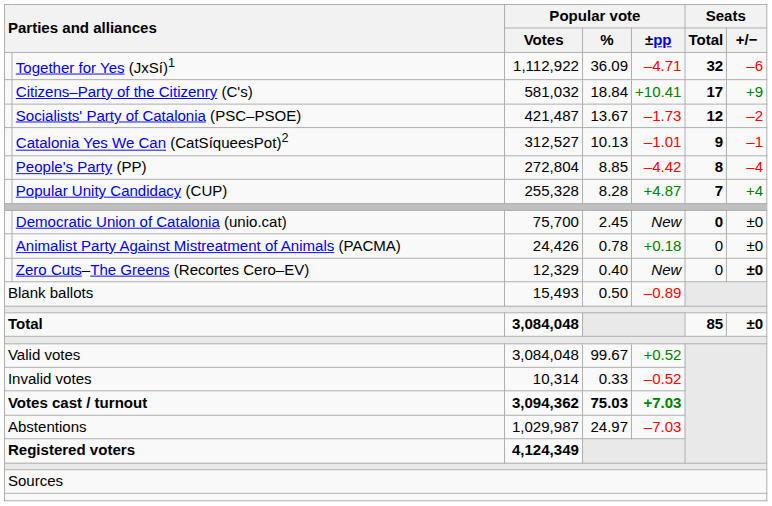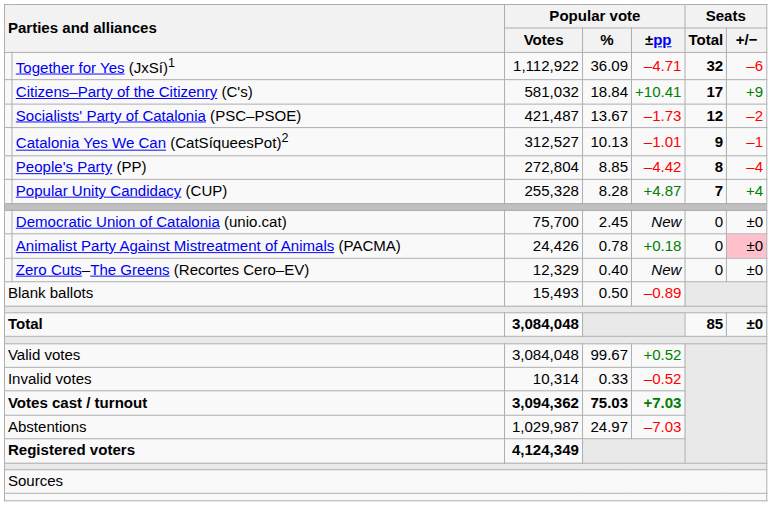(719, 222) bold -> (719, 222) normal
(755, 246) no background -> (755, 246) pink background
(755, 270) bold -> (755, 270) normal
